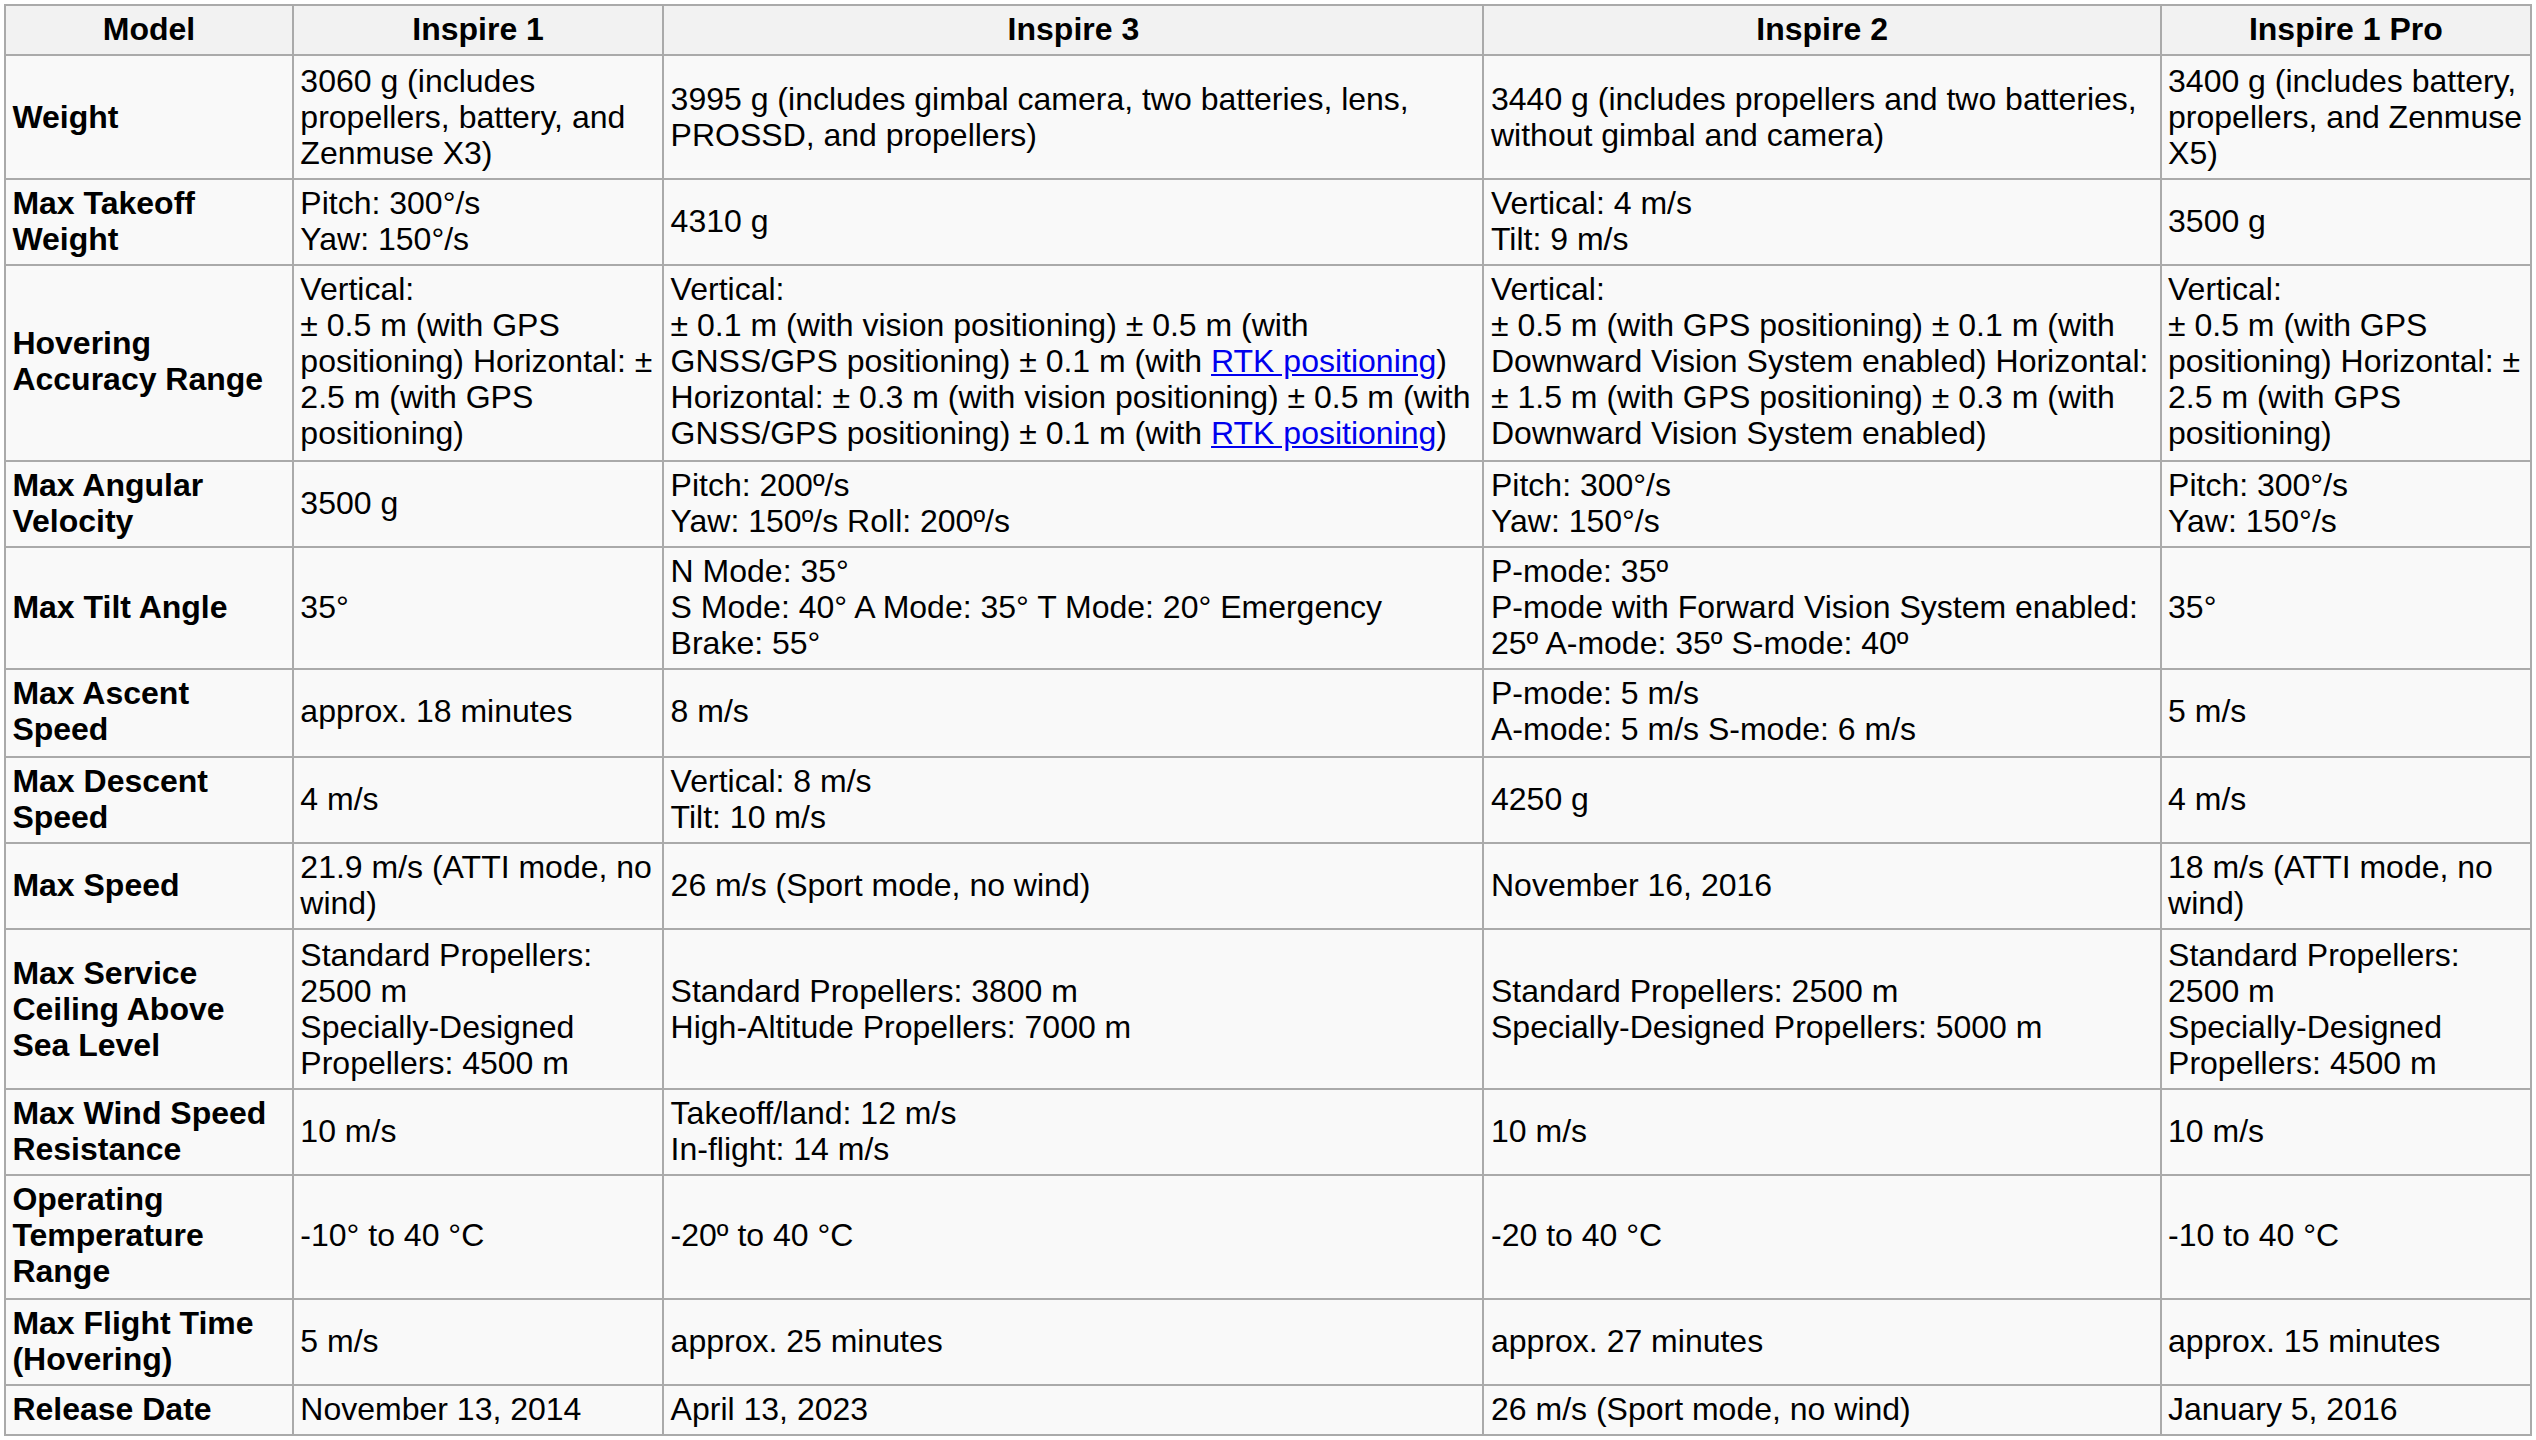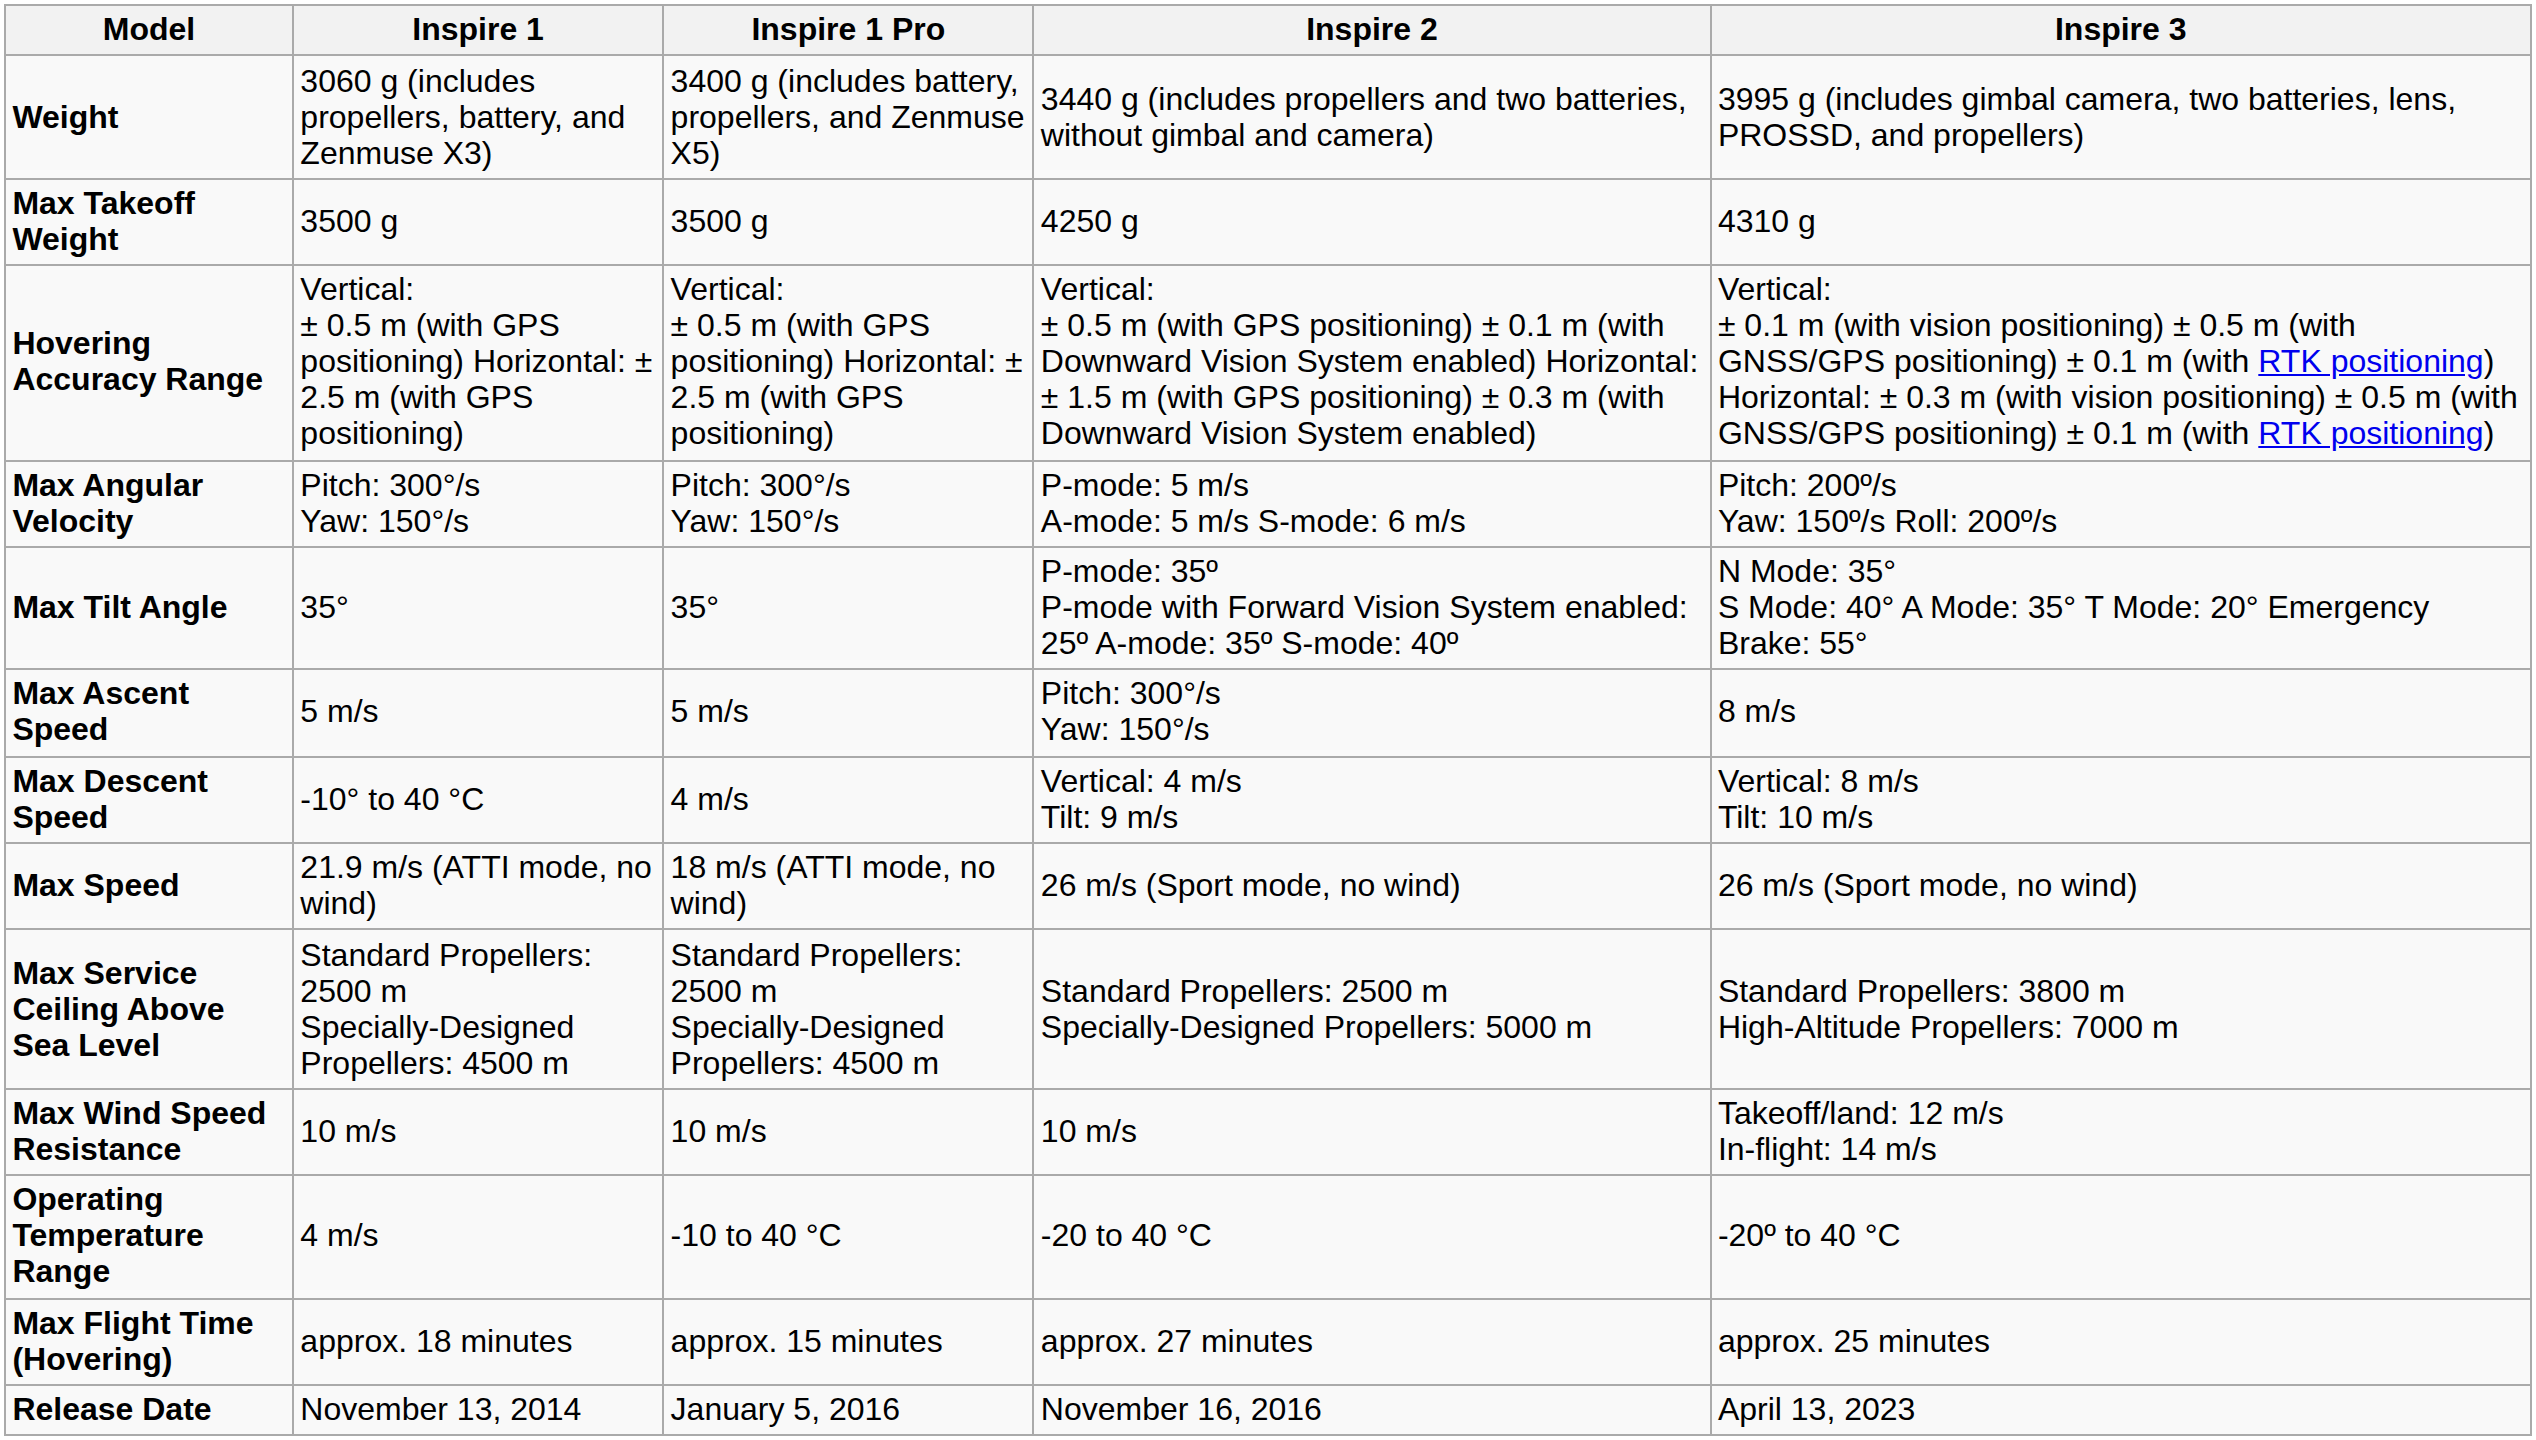columns swapped: (2346, 29) <-> (1073, 29)
(390, 221) Pitch: 300°/s Yaw: 150°/s -> (349, 221) 3500 g
(1591, 221) Vertical: 4 m/s Tilt: 9 m/s -> (1090, 221) 4250 g
(349, 502) 3500 g -> (390, 502) Pitch: 300°/s Yaw: 150°/s
(1581, 502) Pitch: 300°/s Yaw: 150°/s -> (1253, 502) P-mode: 5 m/s A-mode: 5 m/s S-mode: 6 m/s
(436, 712) approx. 18 minutes -> (339, 712) 5 m/s
(1704, 712) P-mode: 5 m/s A-mode: 5 m/s S-mode: 6 m/s -> (1131, 712) Pitch: 300°/s Yaw: 150°/s
(339, 799) 4 m/s -> (392, 799) -10° to 40 °C
(1540, 799) 4250 g -> (1141, 799) Vertical: 4 m/s Tilt: 9 m/s
(1632, 885) November 16, 2016 -> (1251, 885) 26 m/s (Sport mode, no wind)
(392, 1236) -10° to 40 °C -> (339, 1236) 4 m/s
(339, 1340) 5 m/s -> (436, 1340) approx. 18 minutes
(1701, 1409) 26 m/s (Sport mode, no wind) -> (1181, 1409) November 16, 2016
